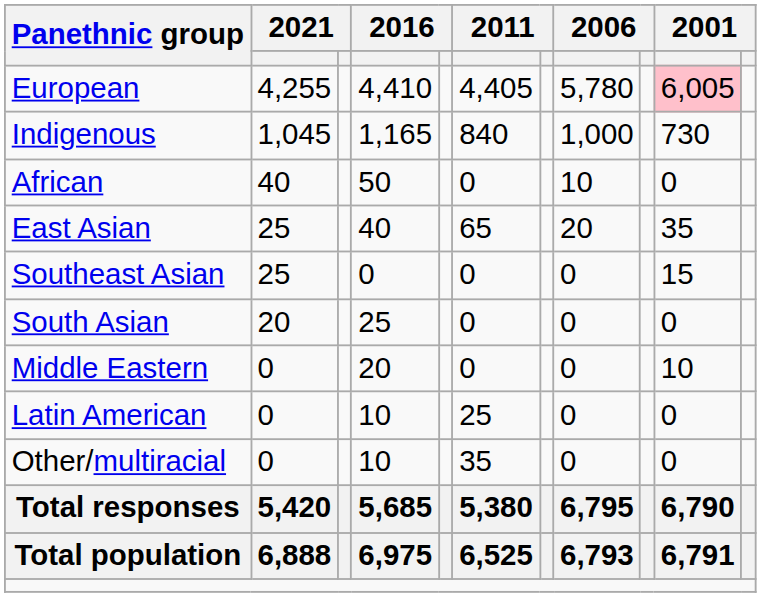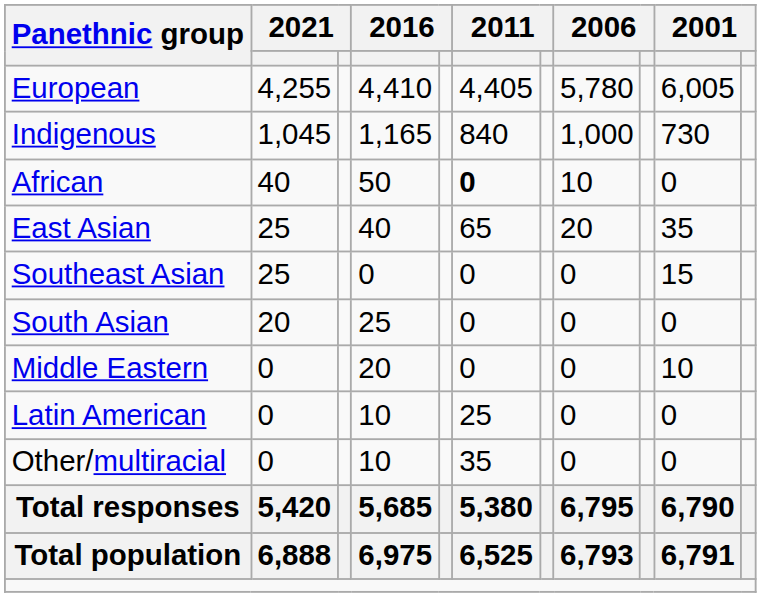(698, 88) pink background -> (698, 88) no background
(467, 181) normal -> (467, 181) bold
